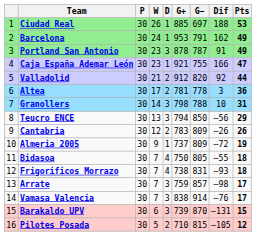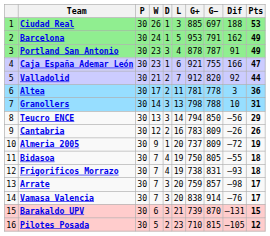+ column: (179, 11)
